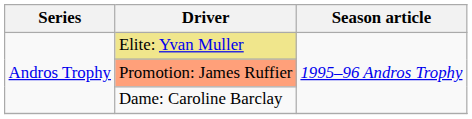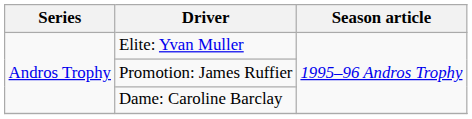(181, 45) khaki background -> (181, 45) no background
(206, 72) lightsalmon background -> (206, 72) no background
